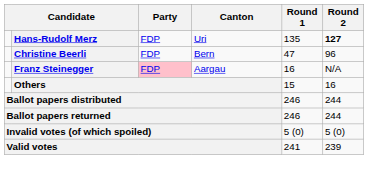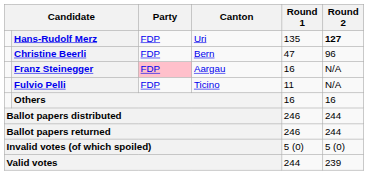+ row: (40, 85)
(289, 85) 15 -> (289, 100) 16
(292, 147) 241 -> (292, 162) 244
